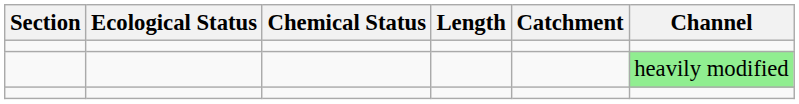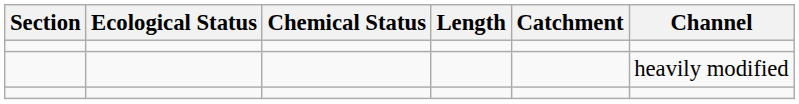(711, 69) lightgreen background -> (711, 69) no background
